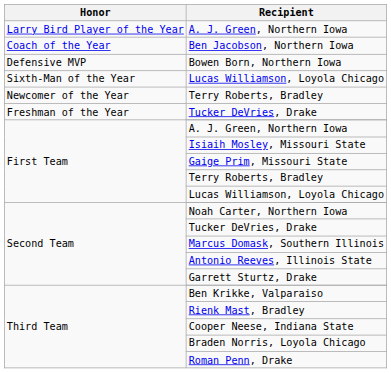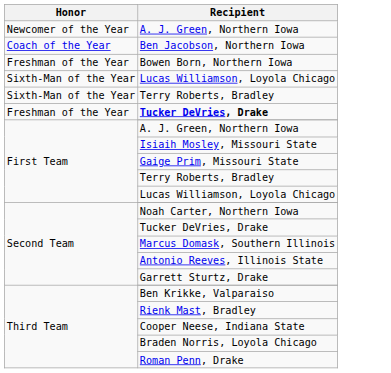(95, 29) Larry Bird Player of the Year -> (68, 29) Newcomer of the Year
(46, 62) Defensive MVP -> (68, 62) Freshman of the Year
(68, 95) Newcomer of the Year -> (71, 95) Sixth-Man of the Year
(253, 112) normal -> (204, 112) bold
